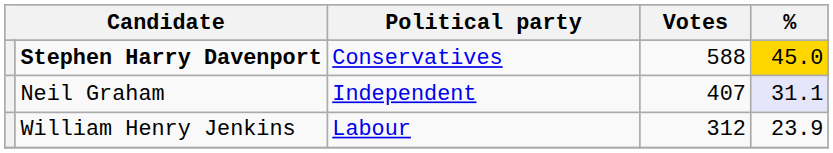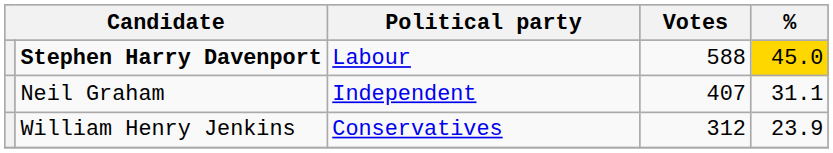(417, 58) Conservatives -> (372, 58) Labour
(797, 94) lavender background -> (797, 94) no background
(372, 129) Labour -> (417, 129) Conservatives
